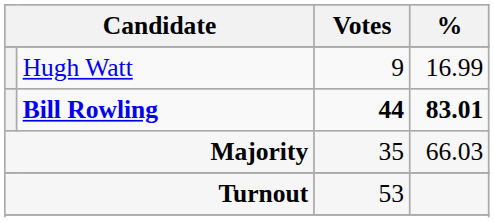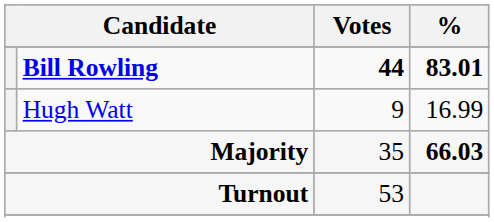rows swapped: (90, 109) <-> (78, 67)
(454, 152) normal -> (454, 152) bold
